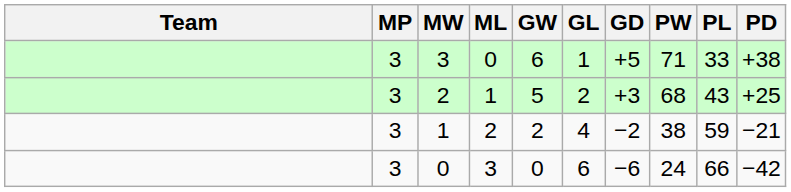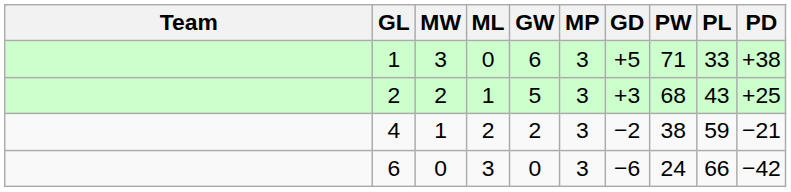columns swapped: (395, 22) <-> (584, 22)
